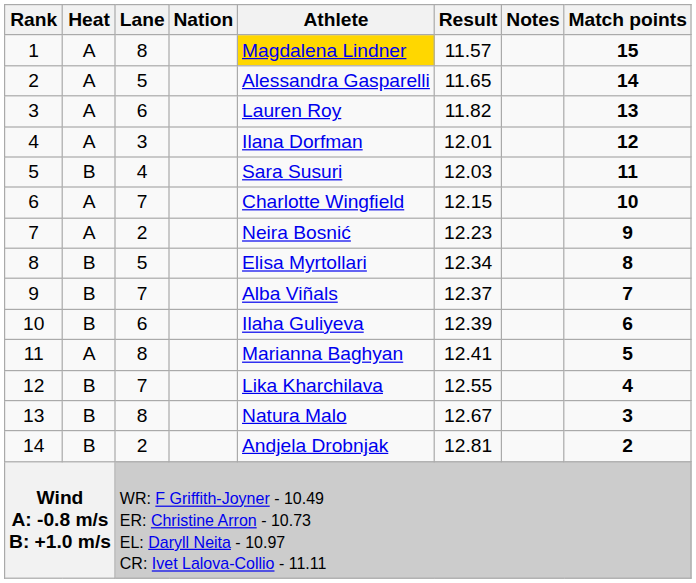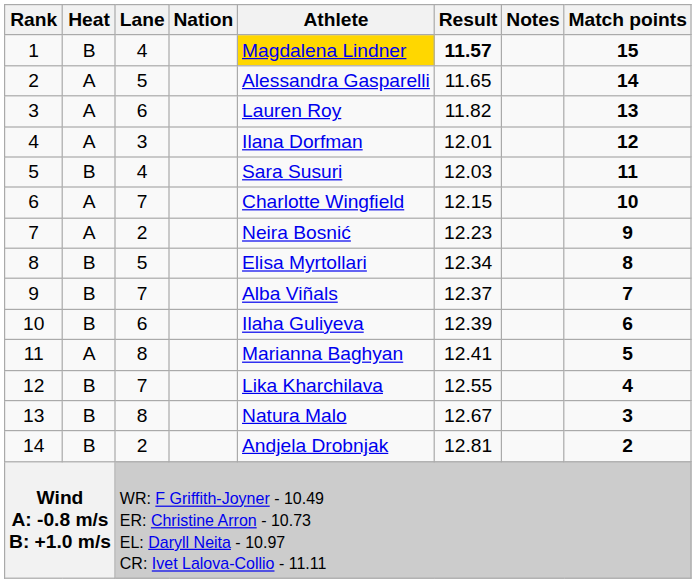(89, 50) A -> (89, 50) B
(142, 50) 8 -> (142, 50) 4
(468, 50) normal -> (468, 50) bold
